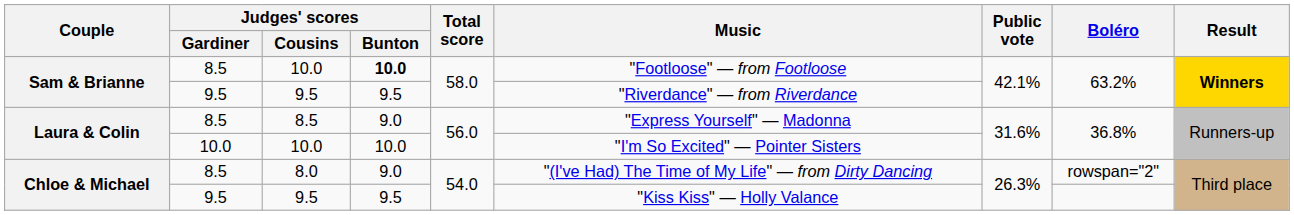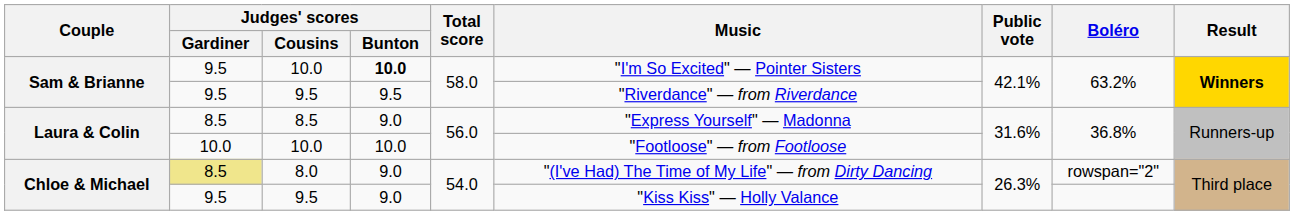(216, 69) 8.5 -> (216, 69) 9.5
(738, 69) "Footloose" — from Footloose -> (738, 69) "I'm So Excited" — Pointer Sisters
(738, 146) "I'm So Excited" — Pointer Sisters -> (738, 146) "Footloose" — from Footloose
(216, 172) no background -> (216, 172) khaki background
(391, 198) 9.5 -> (391, 198) 9.0
